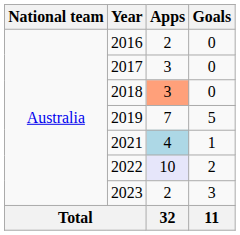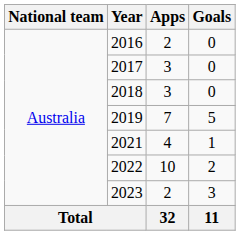(168, 92) lightsalmon background -> (168, 92) no background
(168, 142) lightblue background -> (168, 142) no background
(168, 167) lavender background -> (168, 167) no background
